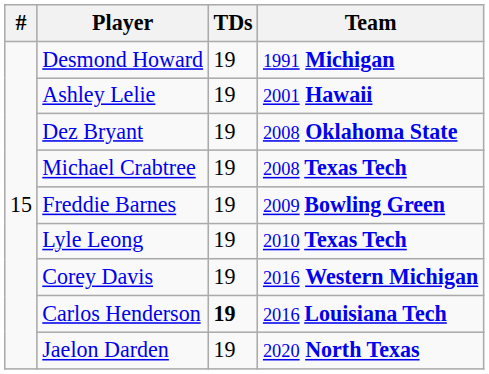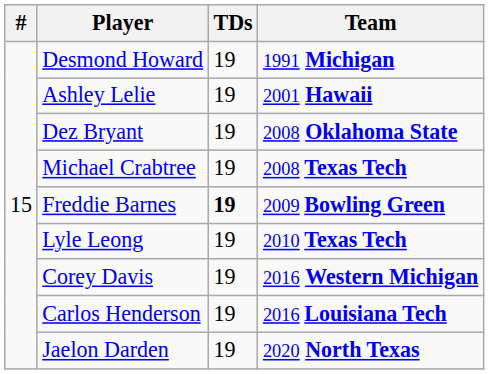(224, 204) normal -> (224, 204) bold
(224, 313) bold -> (224, 313) normal
